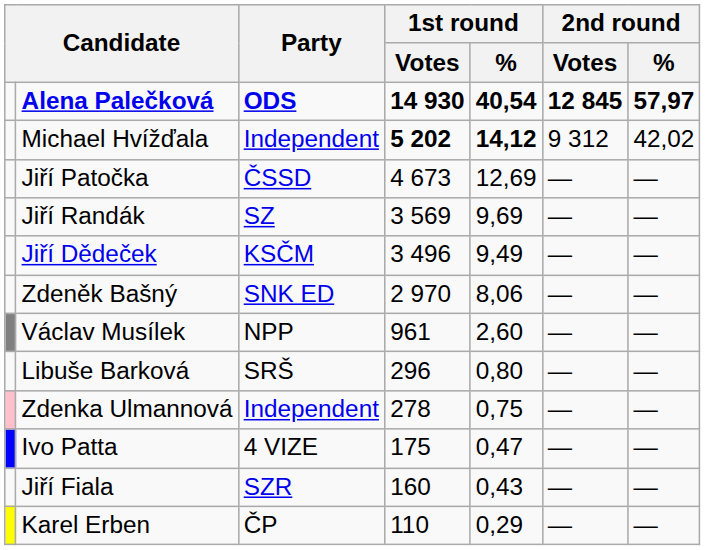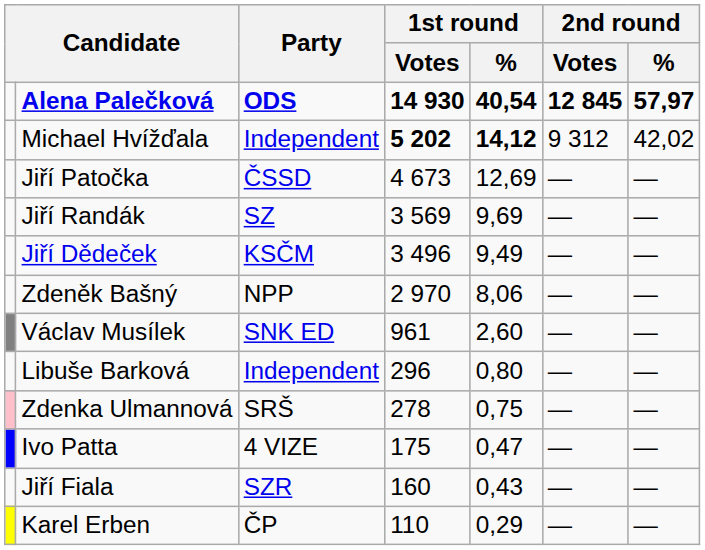(289, 293) SNK ED -> (269, 293) NPP
(269, 332) NPP -> (289, 332) SNK ED
(269, 370) SRŠ -> (311, 370) Independent
(311, 409) Independent -> (269, 409) SRŠ
